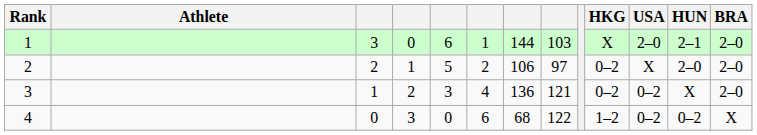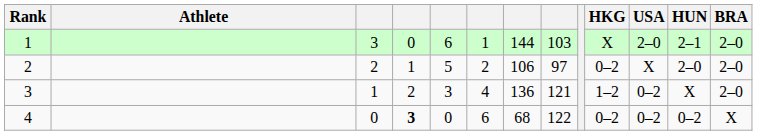(607, 92) 0–2 -> (607, 92) 1–2
(411, 117) normal -> (411, 117) bold
(607, 117) 1–2 -> (607, 117) 0–2
